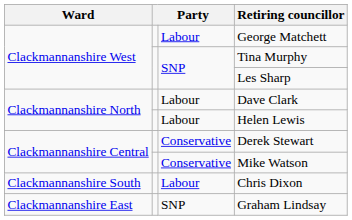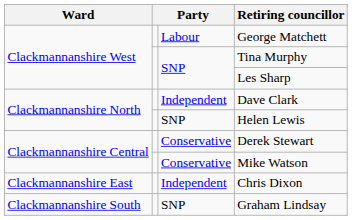(180, 99) Labour -> (194, 99) Independent
(180, 120) Labour -> (173, 120) SNP
(74, 183) Clackmannanshire South -> (70, 183) Clackmannanshire East
(180, 183) Labour -> (194, 183) Independent
(70, 204) Clackmannanshire East -> (74, 204) Clackmannanshire South
